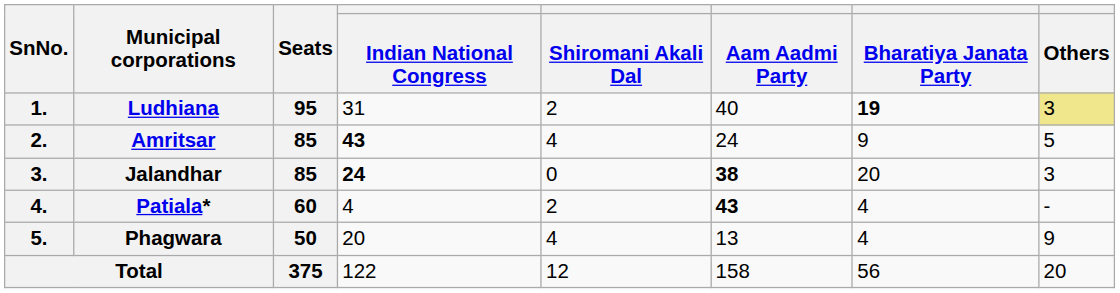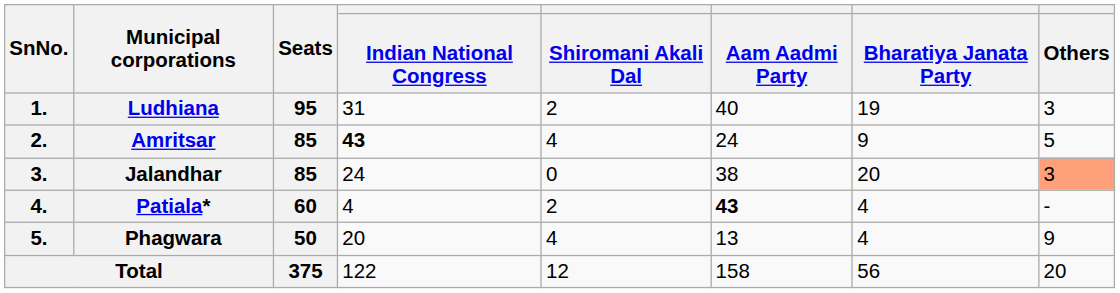(869, 108) bold -> (869, 108) normal
(1049, 108) khaki background -> (1049, 108) no background
(354, 173) bold -> (354, 173) normal
(727, 173) bold -> (727, 173) normal
(1049, 173) no background -> (1049, 173) lightsalmon background
